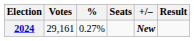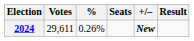(60, 28) 29,161 -> (60, 28) 29,611
(92, 28) 0.27% -> (92, 28) 0.26%
